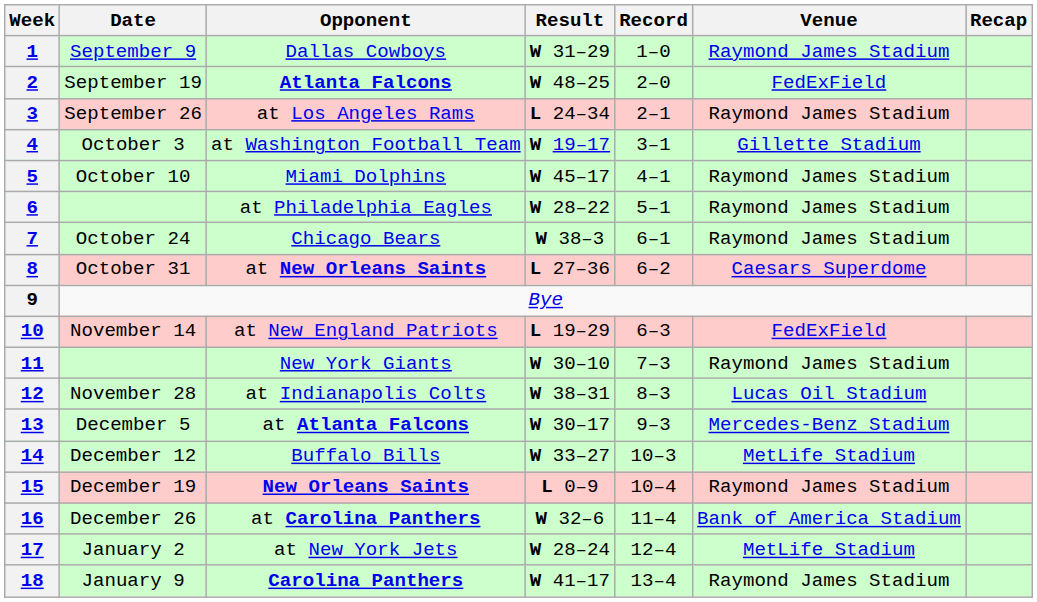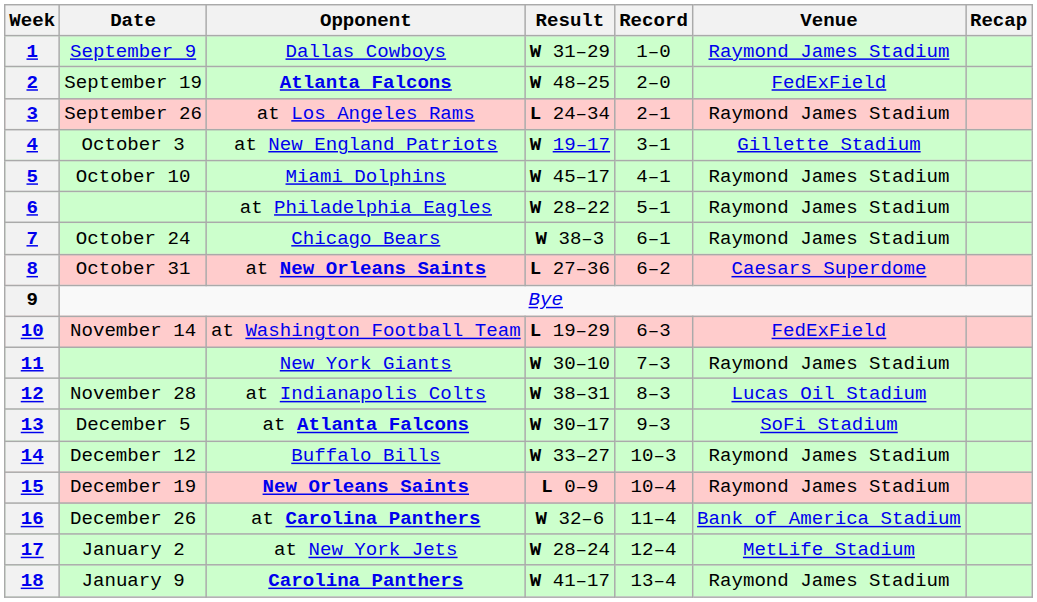(366, 145) at Washington Football Team -> (366, 145) at New England Patriots
(366, 332) at New England Patriots -> (366, 332) at Washington Football Team
(829, 425) Mercedes-Benz Stadium -> (829, 425) SoFi Stadium
(829, 456) MetLife Stadium -> (829, 456) Raymond James Stadium
